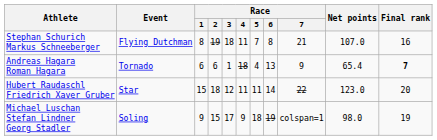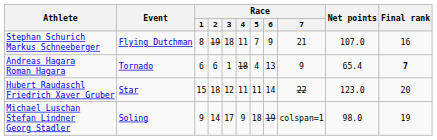(271, 42) 8 -> (271, 42) 9
(215, 118) 15 -> (215, 118) 14
